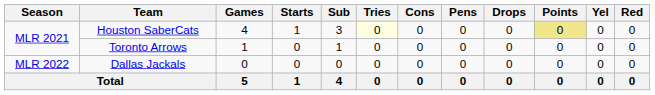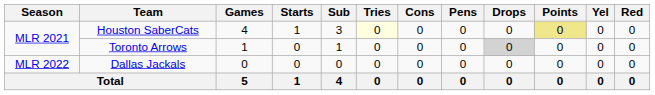(509, 47) no background -> (509, 47) lightgrey background
